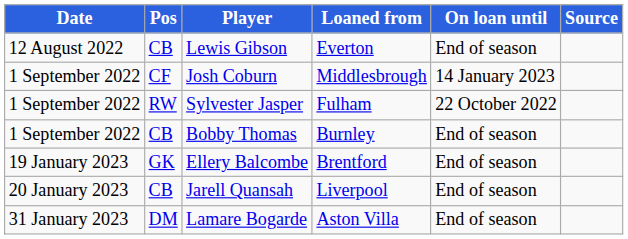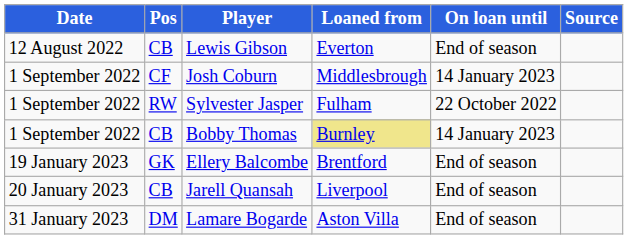(346, 133) no background -> (346, 133) khaki background
(486, 133) End of season -> (495, 133) 14 January 2023
